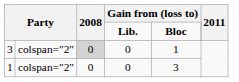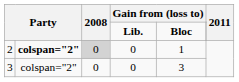(10, 49) 3 -> (10, 49) 2
(46, 49) normal -> (49, 49) bold
(10, 67) 1 -> (10, 67) 3
